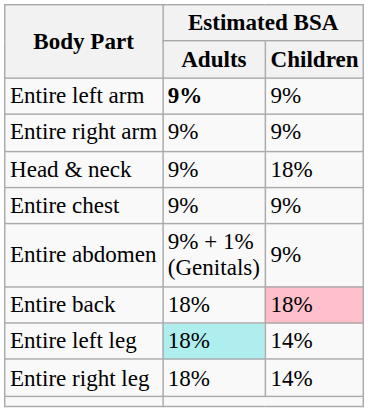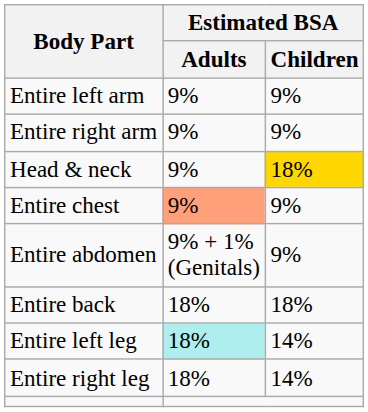(185, 95) bold -> (183, 95) normal
(292, 168) no background -> (292, 168) gold background
(183, 205) no background -> (183, 205) lightsalmon background
(292, 304) pink background -> (292, 304) no background
